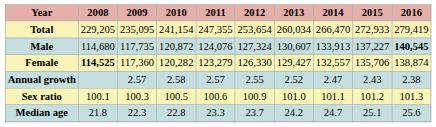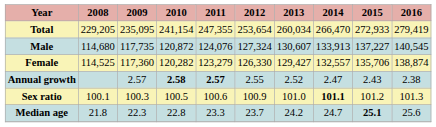(411, 46) bold -> (411, 46) normal
(98, 63) bold -> (98, 63) normal
(176, 79) normal -> (176, 79) bold
(215, 79) normal -> (215, 79) bold
(333, 96) normal -> (333, 96) bold
(372, 113) normal -> (372, 113) bold
